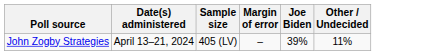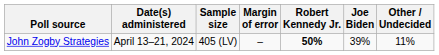+ column: (312, 19)
